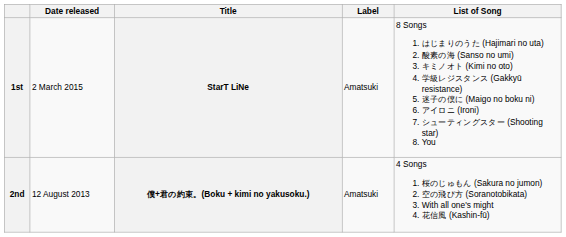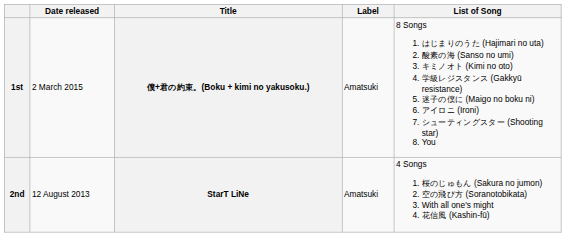(228, 88) StarT LiNe -> (228, 87) 僕+君の約束。(Boku + kimi no yakusoku.)
(228, 194) 僕+君の約束。(Boku + kimi no yakusoku.) -> (228, 195) StarT LiNe
